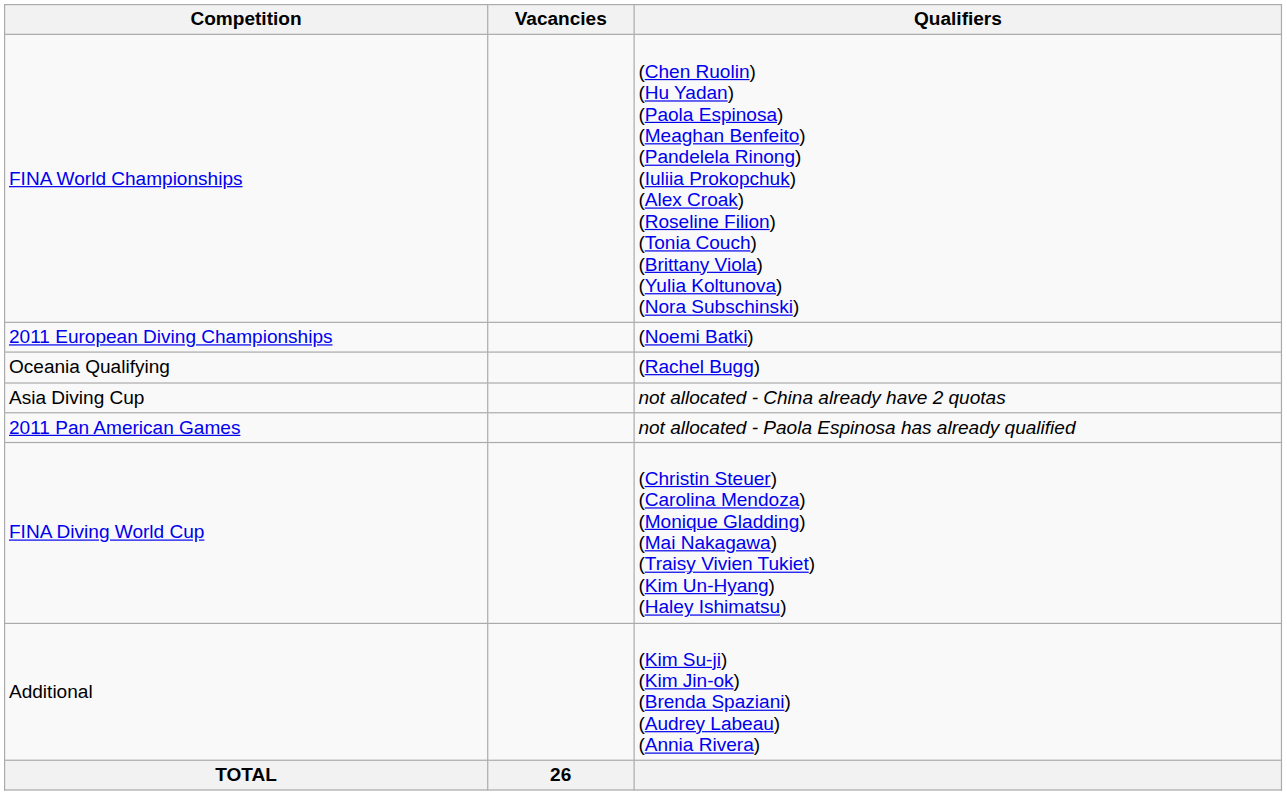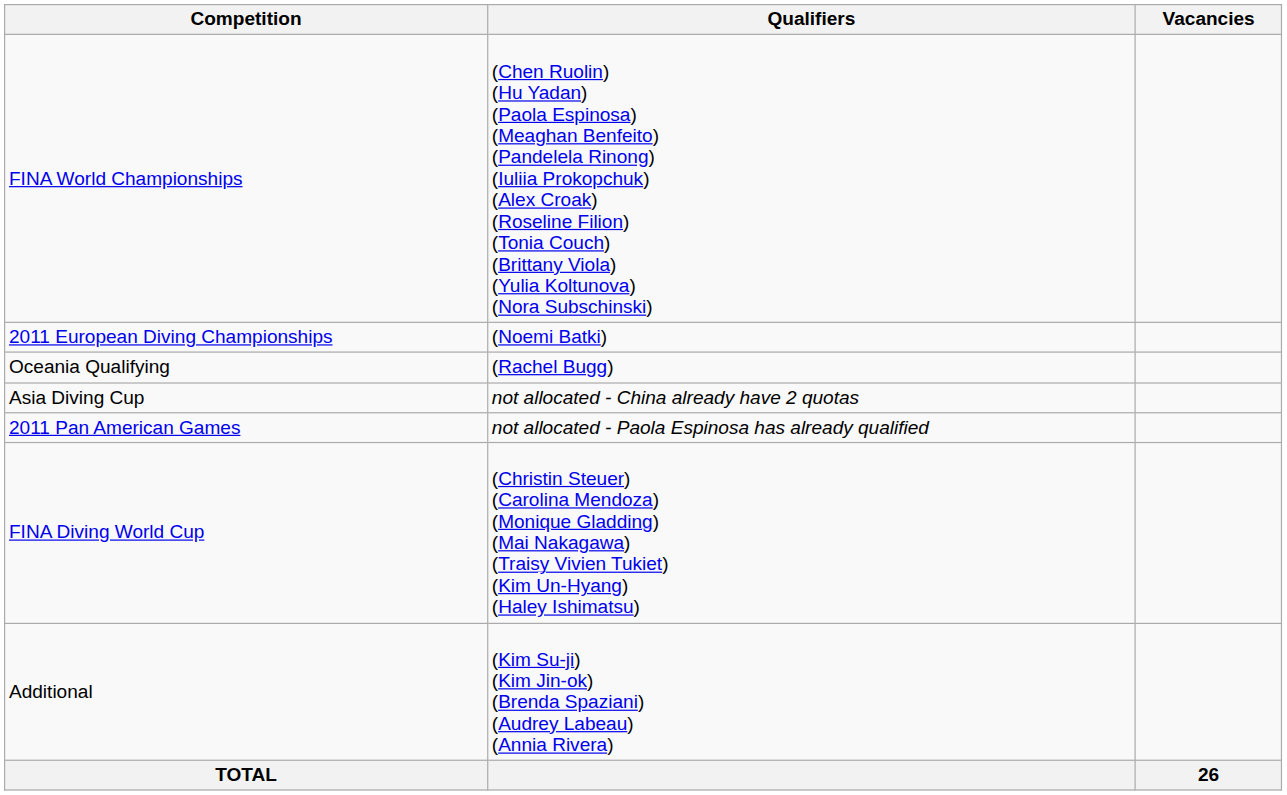columns swapped: (561, 19) <-> (958, 19)
